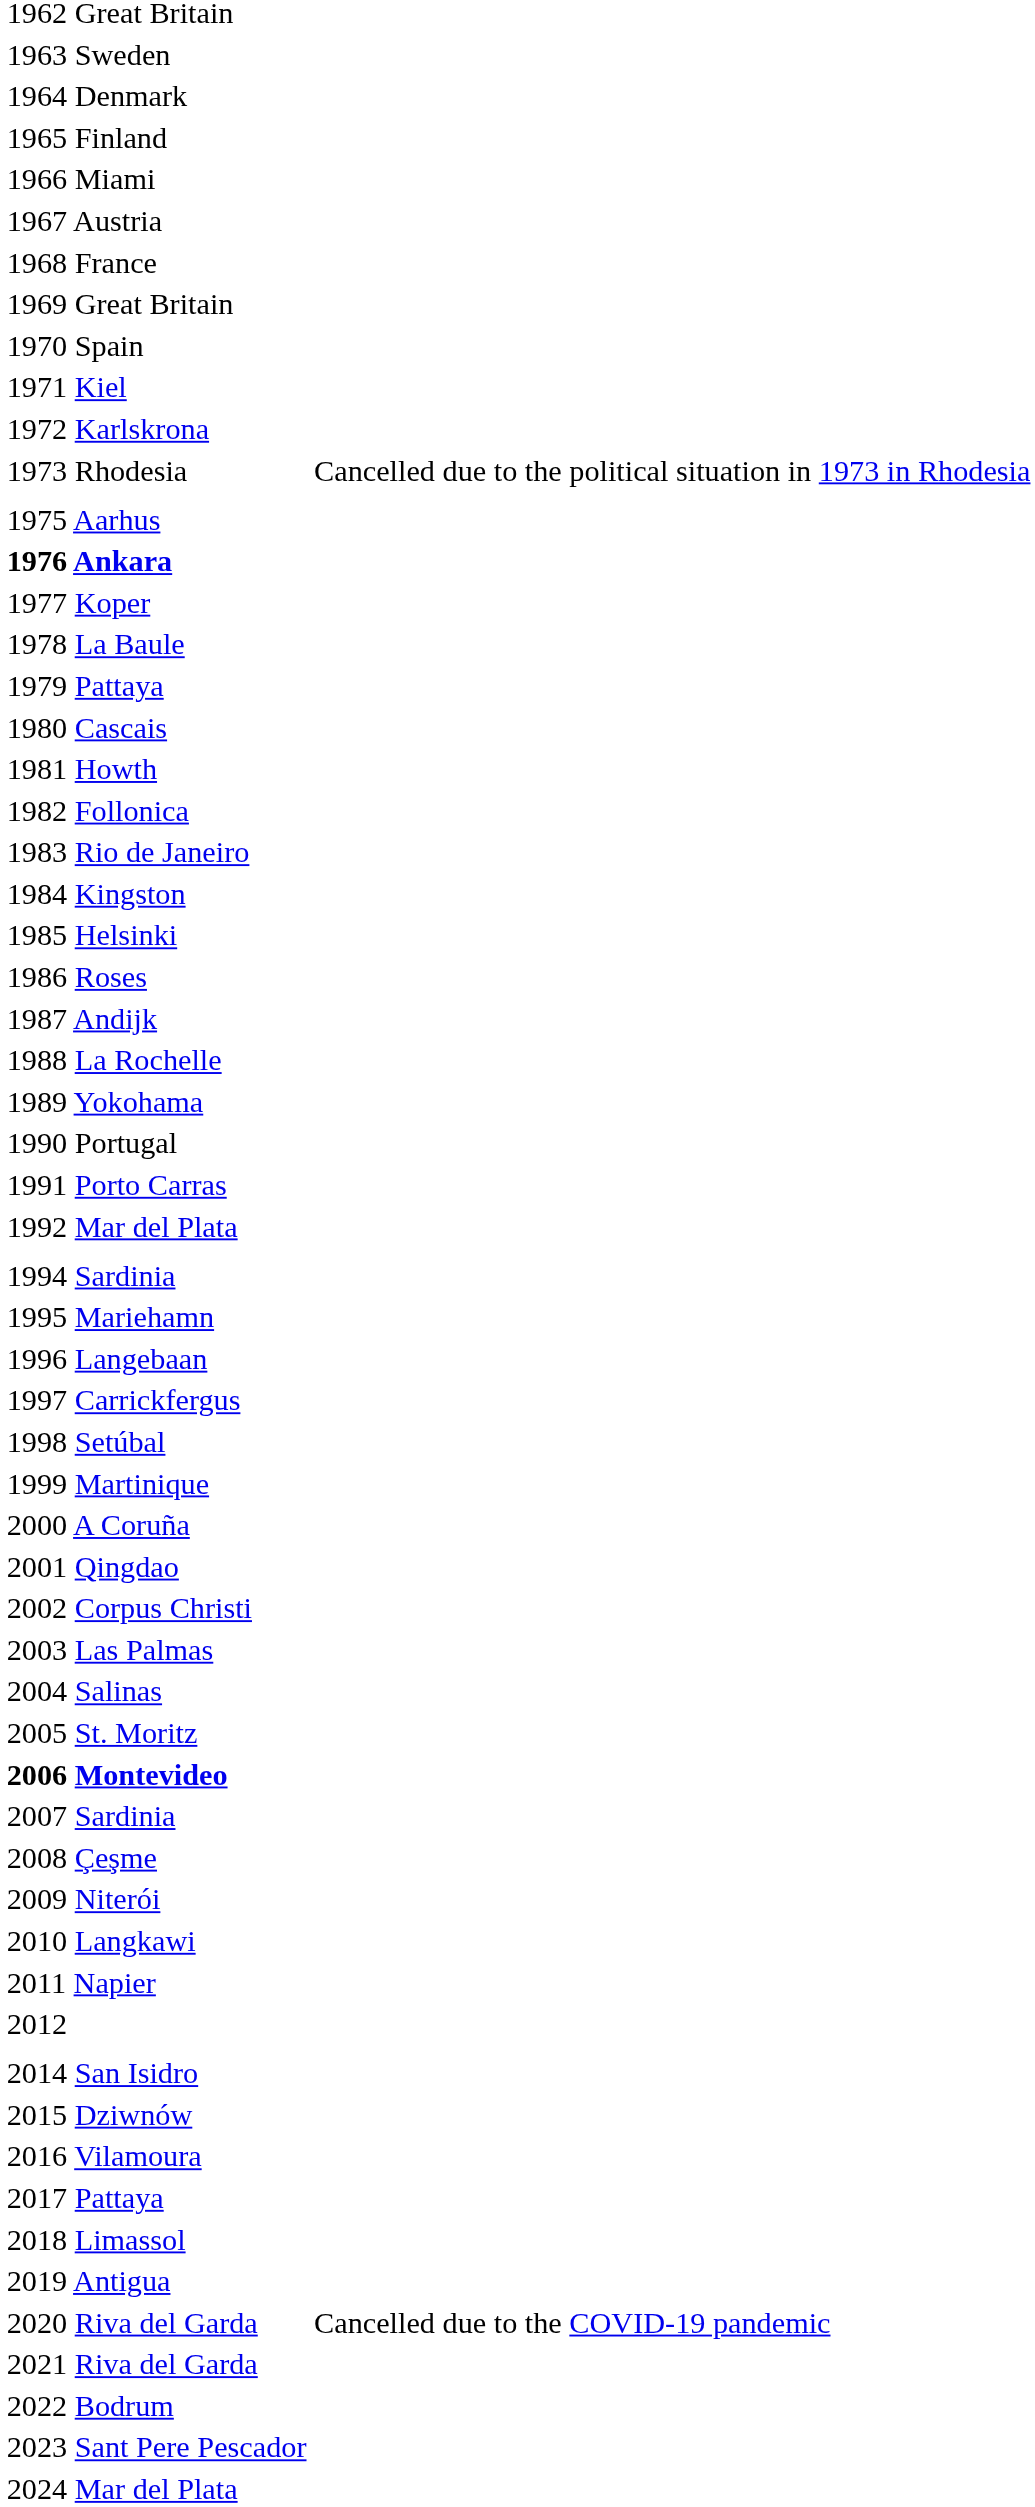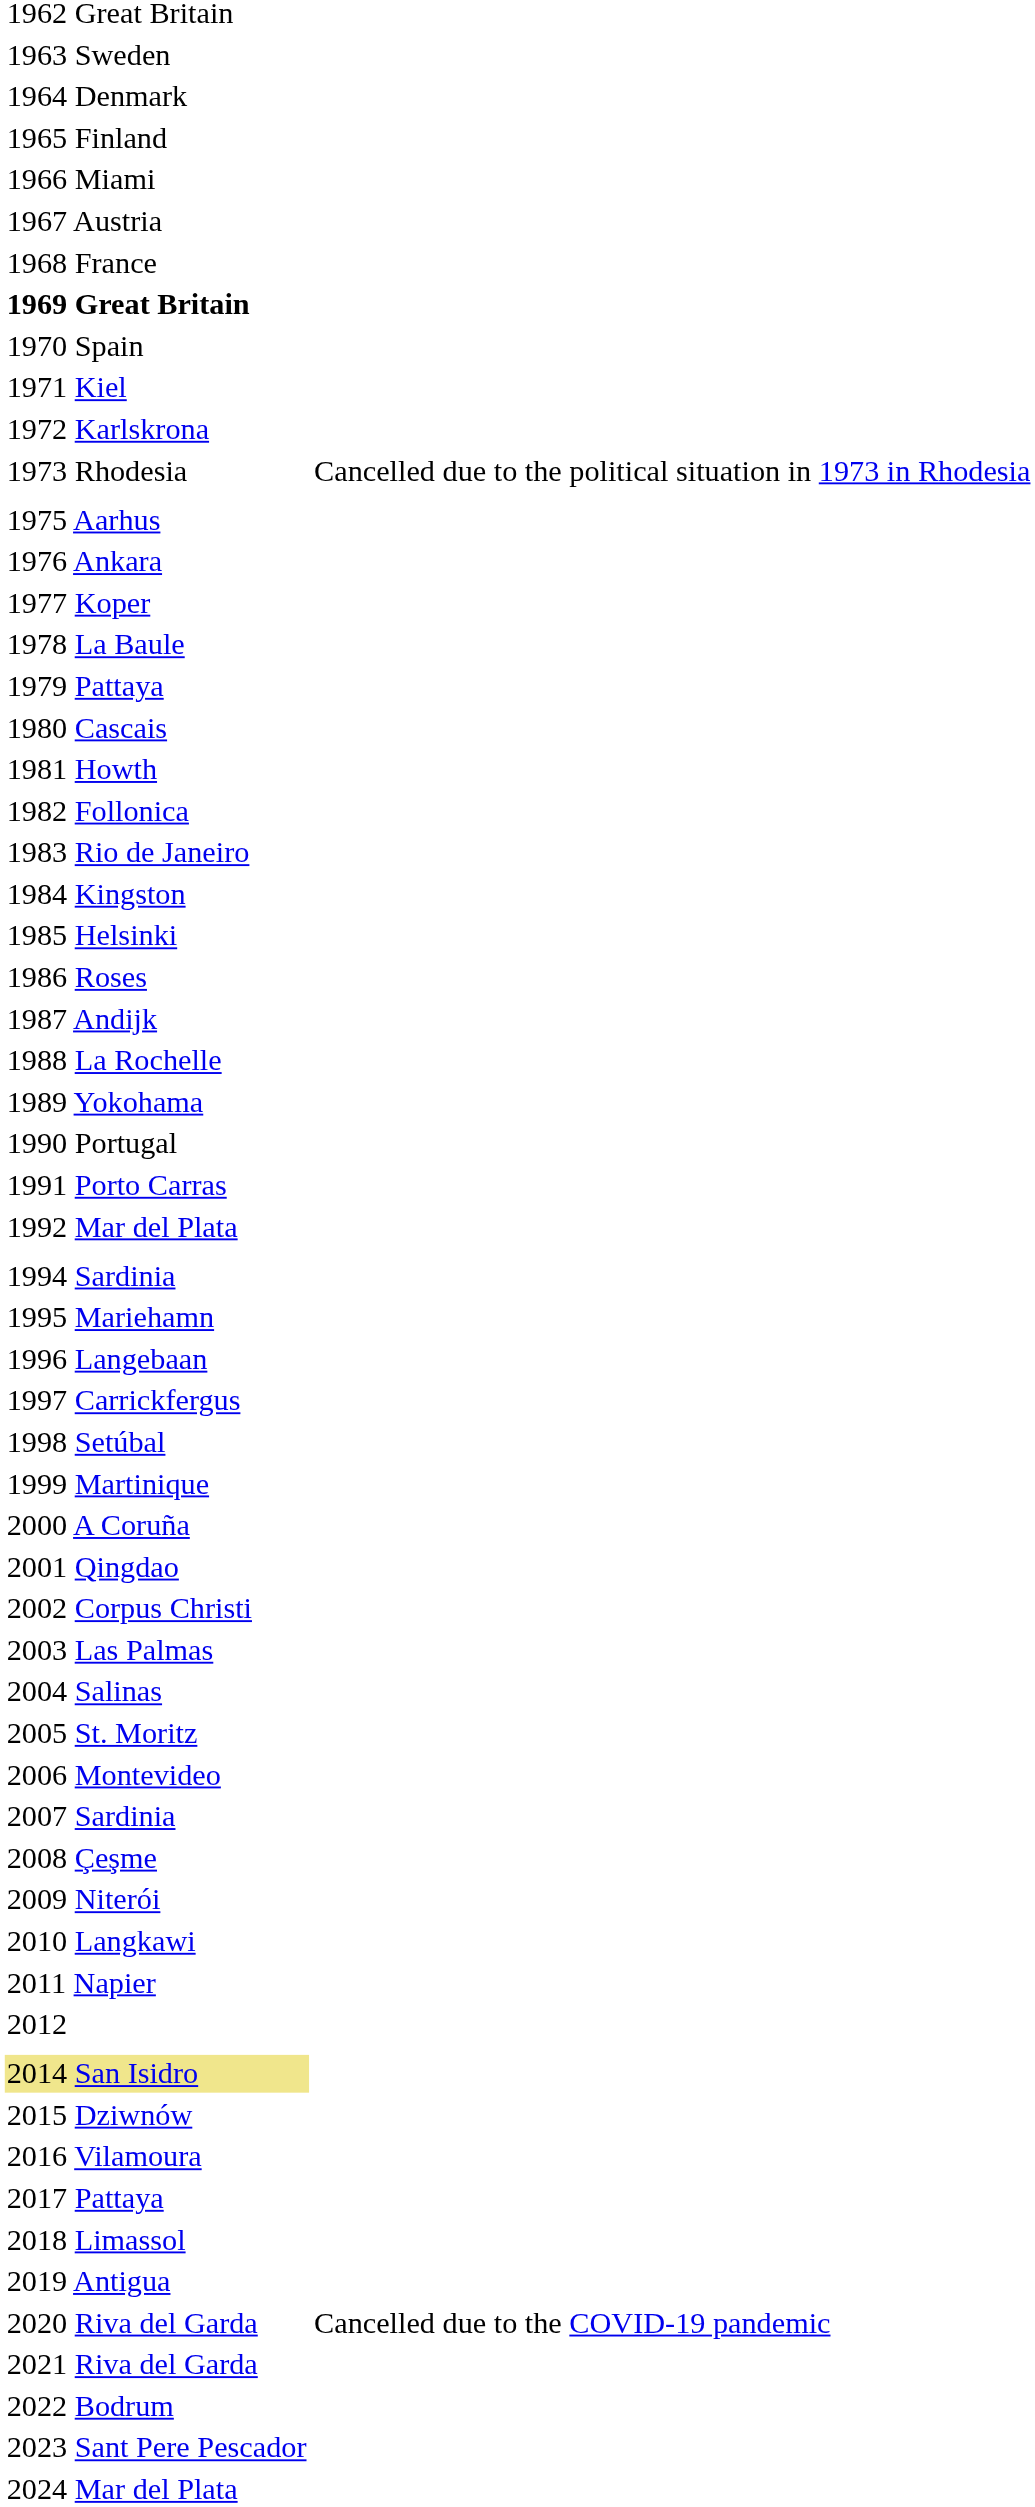(120, 304) normal -> (128, 304) bold
(89, 561) bold -> (84, 561) normal
(117, 1774) bold -> (114, 1774) normal
(102, 2073) no background -> (102, 2073) khaki background
